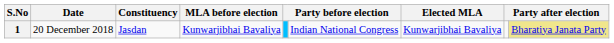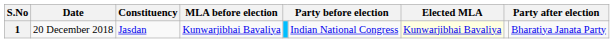(452, 29) no background -> (452, 29) lightyellow background
(559, 29) khaki background -> (559, 29) no background
